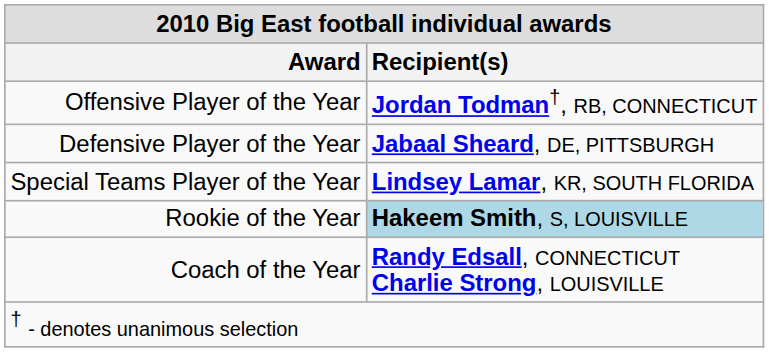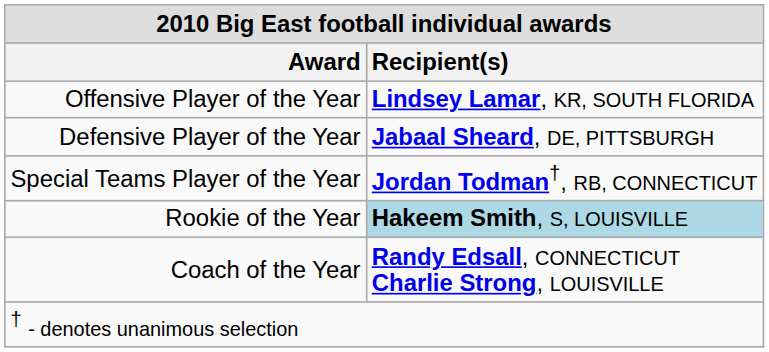(565, 103) Jordan Todman†, RB, CONNECTICUT -> (563, 100) Lindsey Lamar, KR, SOUTH FLORIDA
(563, 181) Lindsey Lamar, KR, SOUTH FLORIDA -> (565, 178) Jordan Todman†, RB, CONNECTICUT
